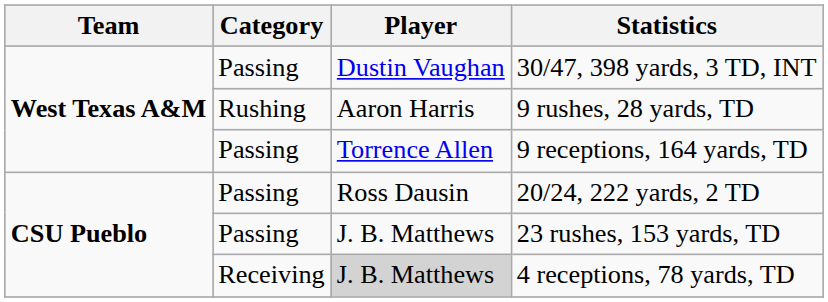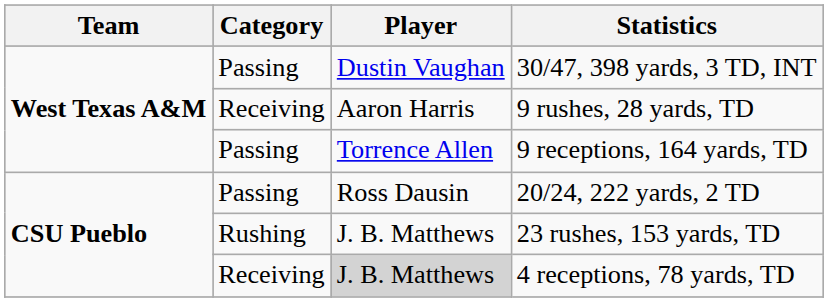(262, 108) Rushing -> (272, 108) Receiving
(258, 233) Passing -> (262, 233) Rushing
